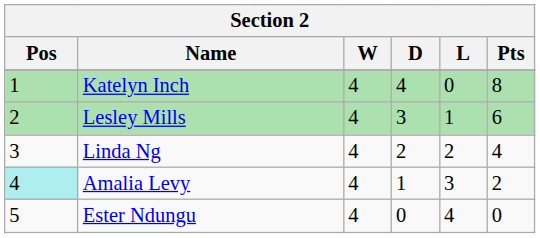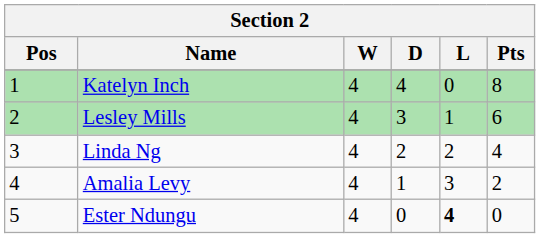(14, 183) paleturquoise background -> (14, 183) no background
(449, 215) normal -> (449, 215) bold
